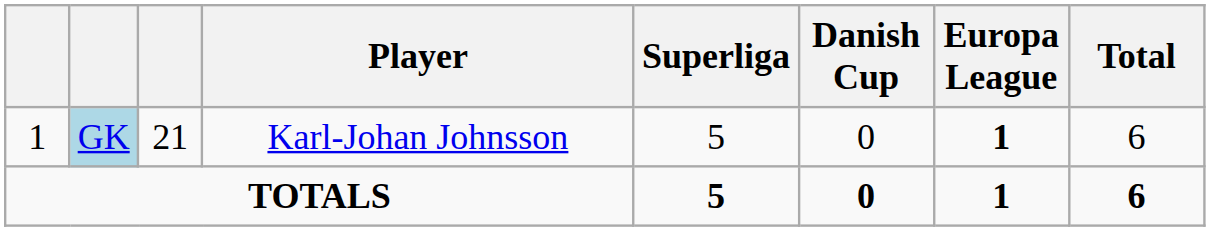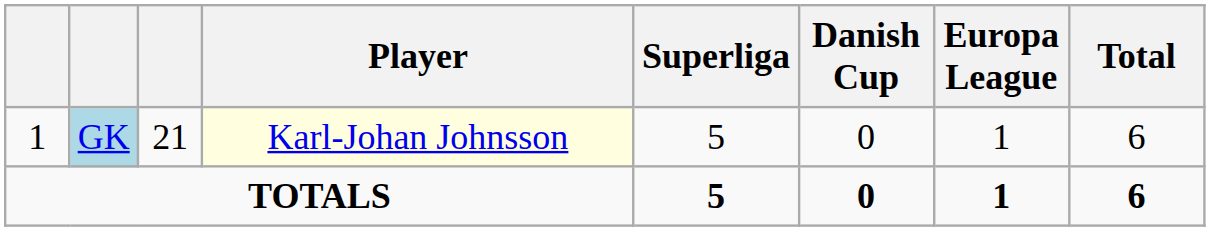(418, 136) no background -> (418, 136) lightyellow background
(1001, 136) bold -> (1001, 136) normal
